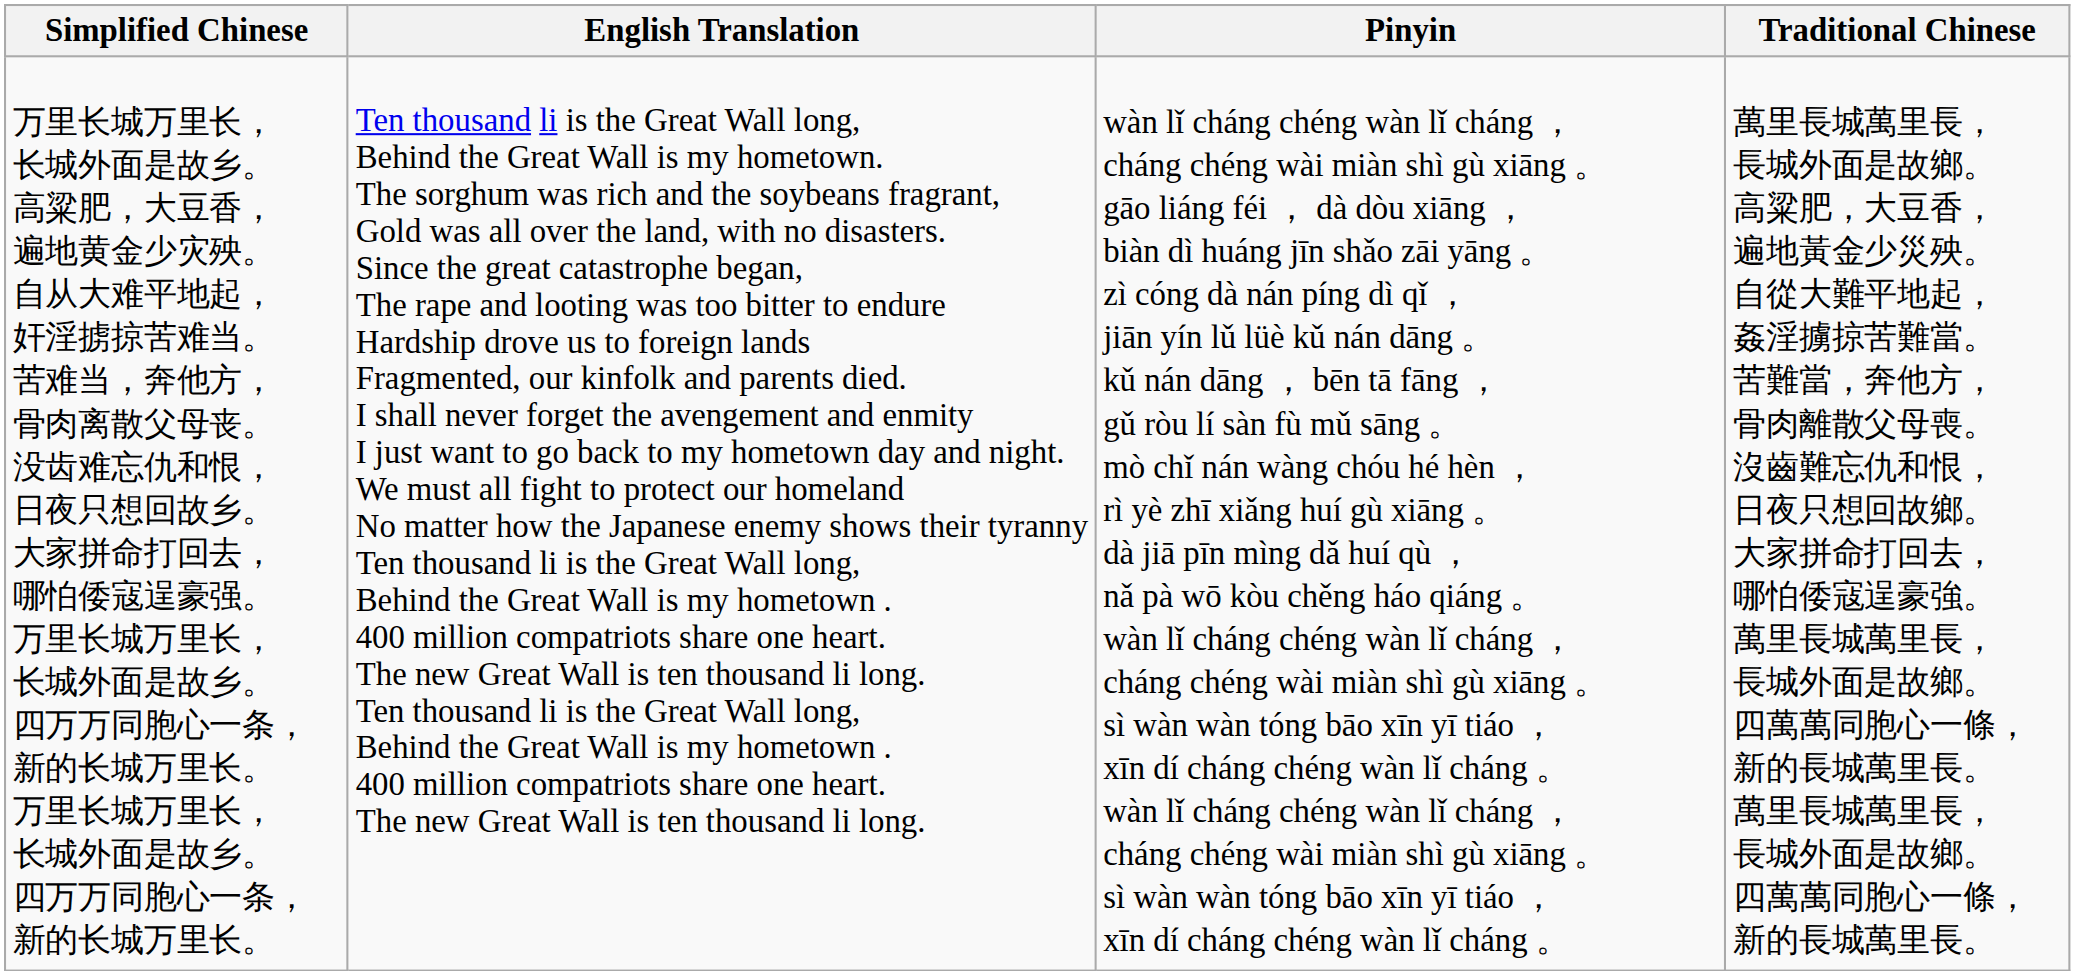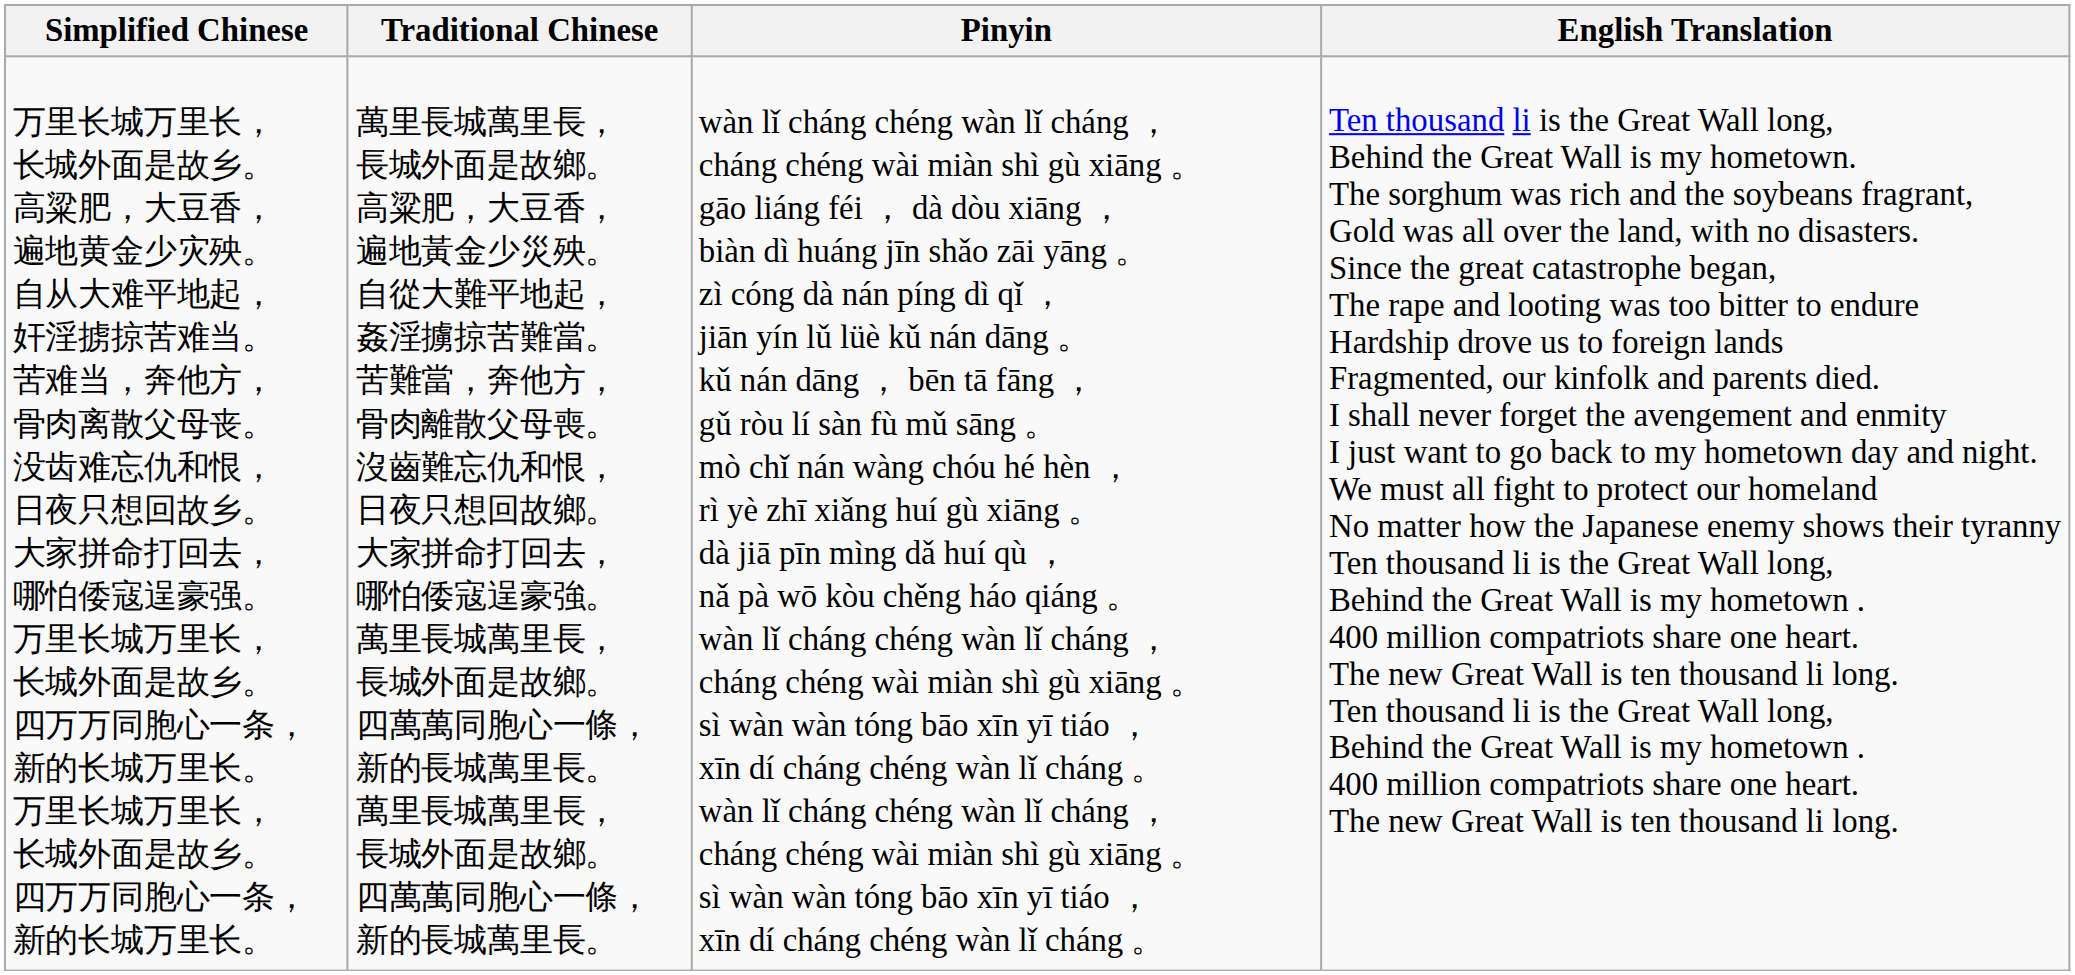columns swapped: (1897, 30) <-> (722, 30)
